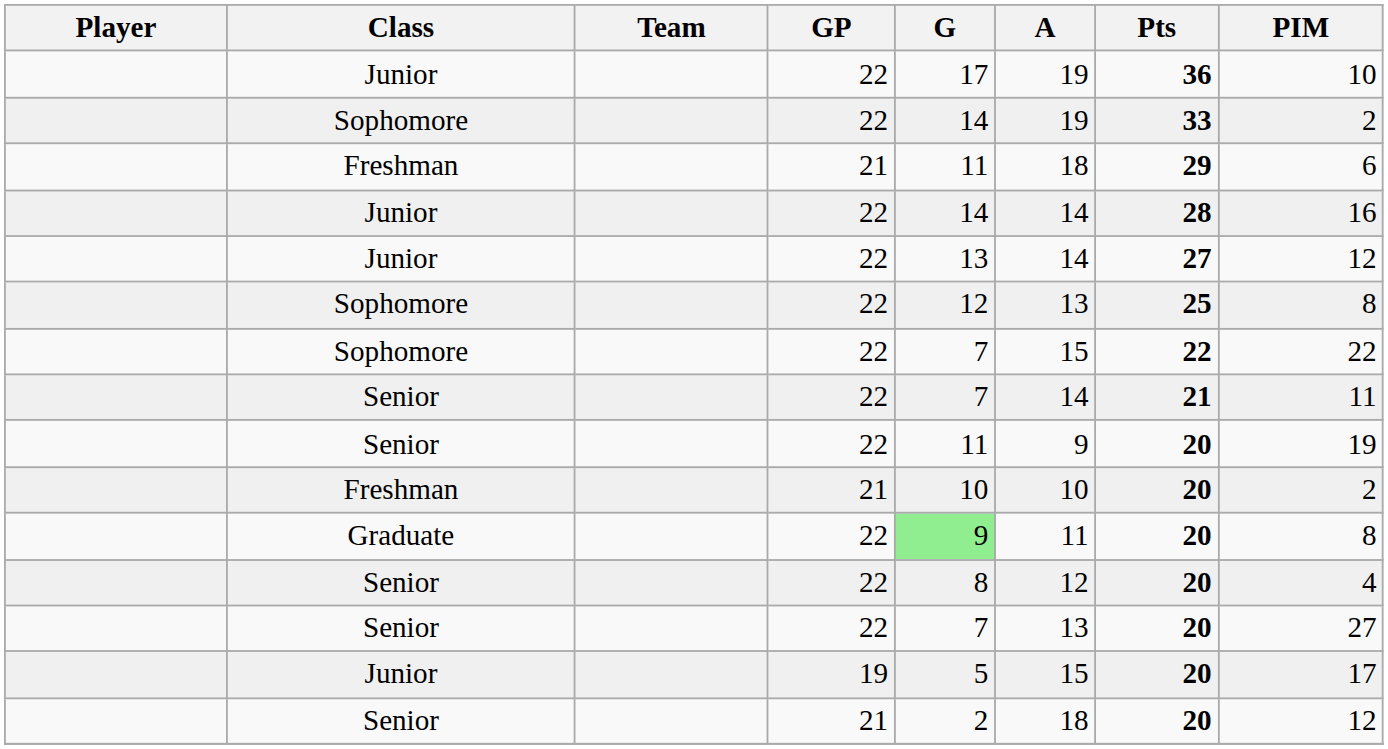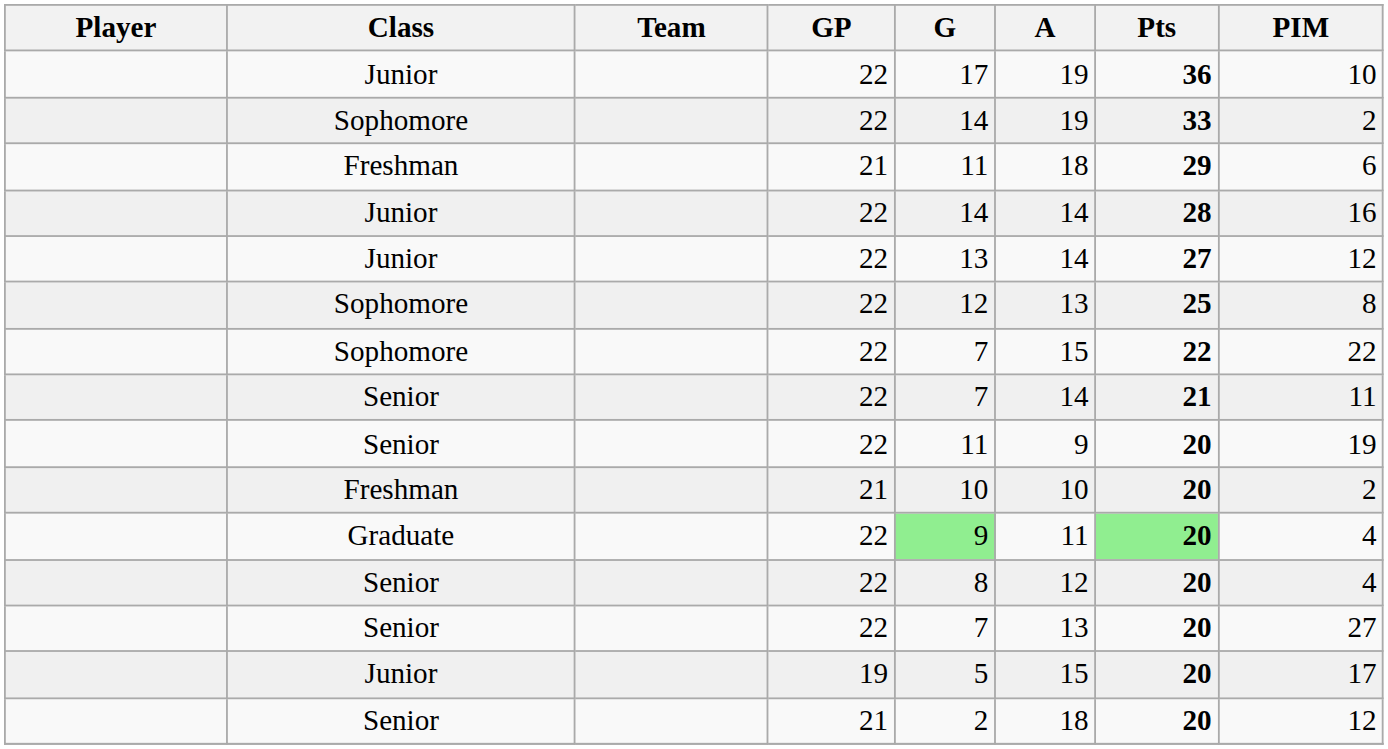(1197, 535) no background -> (1197, 535) lightgreen background
(1369, 535) 8 -> (1369, 535) 4
